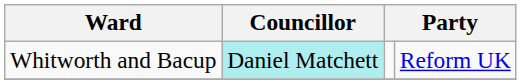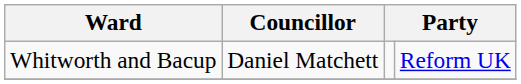(303, 60) paleturquoise background -> (303, 60) no background
